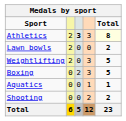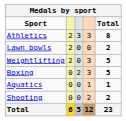(79, 36) bold -> (79, 36) normal
(108, 36) lightyellow background -> (108, 36) no background
